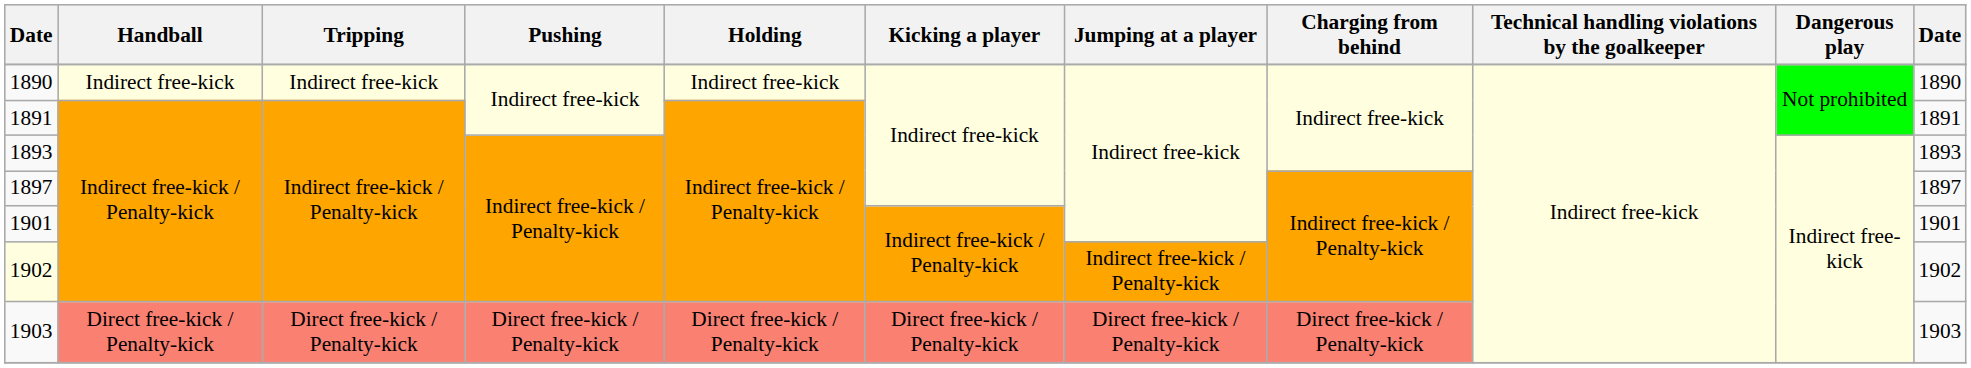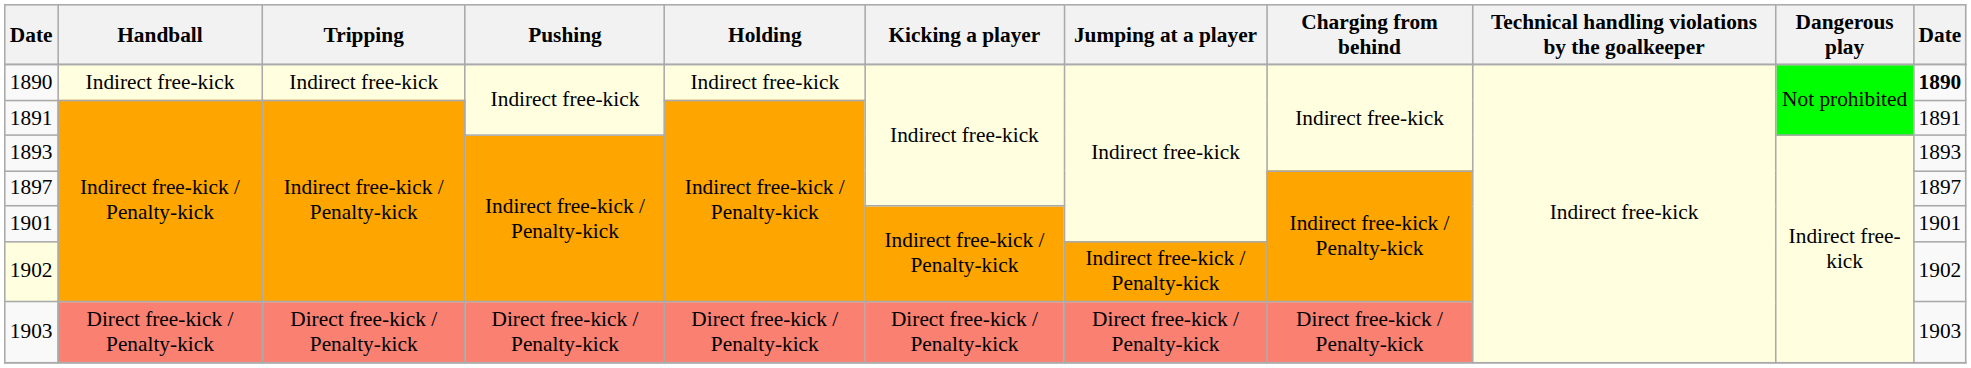(1940, 82) normal -> (1940, 82) bold
